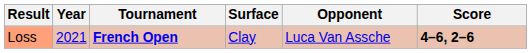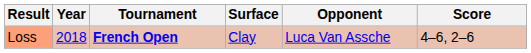(71, 37) 2021 -> (71, 37) 2018
(447, 37) bold -> (447, 37) normal
